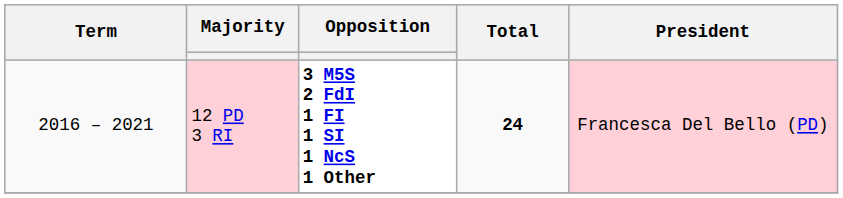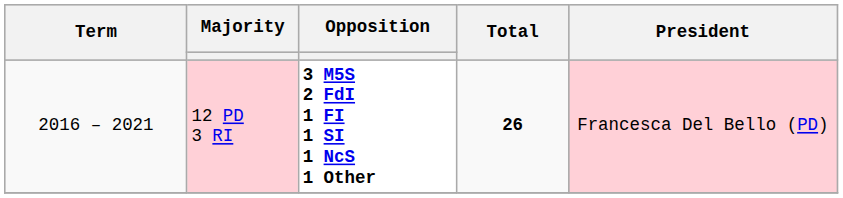(513, 126) 24 -> (513, 126) 26
